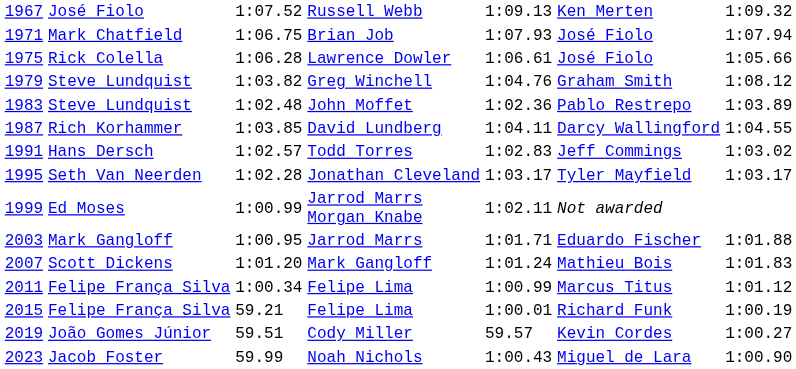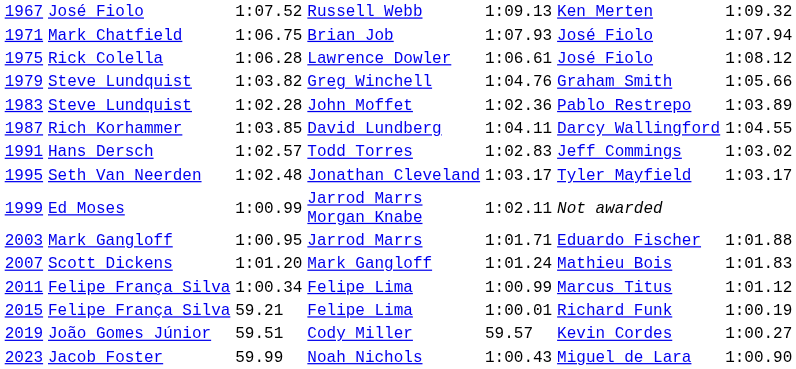(759, 59) 1:05.66 -> (759, 59) 1:08.12
(759, 82) 1:08.12 -> (759, 82) 1:05.66
(269, 105) 1:02.48 -> (269, 105) 1:02.28
(269, 176) 1:02.28 -> (269, 176) 1:02.48
